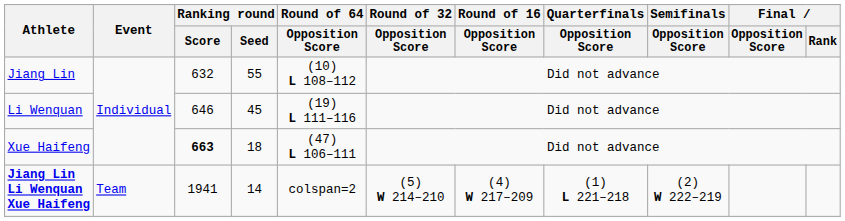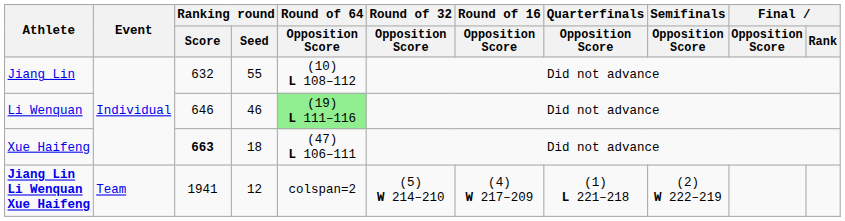(254, 111) 45 -> (254, 111) 46
(322, 111) no background -> (322, 111) lightgreen background
(254, 190) 14 -> (254, 190) 12
